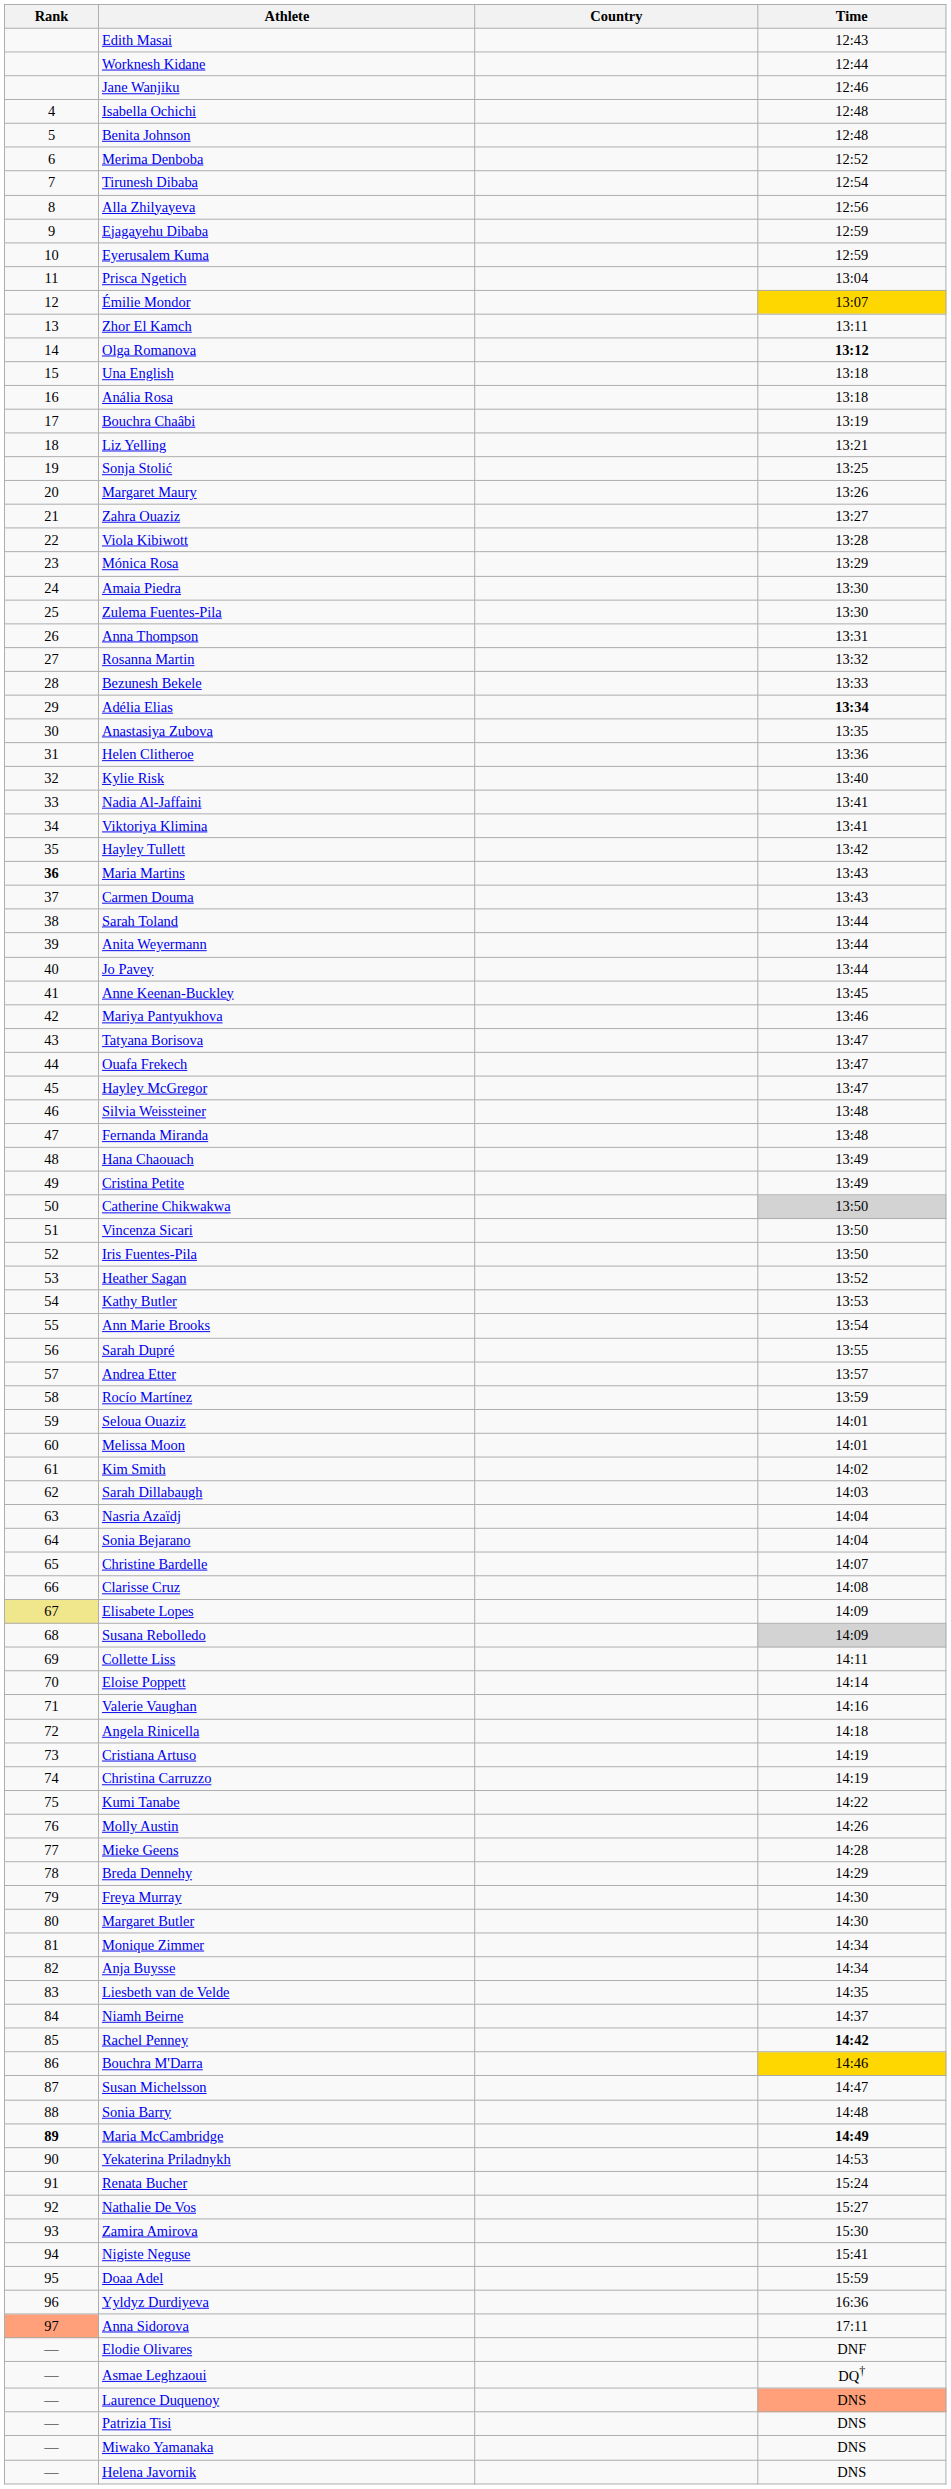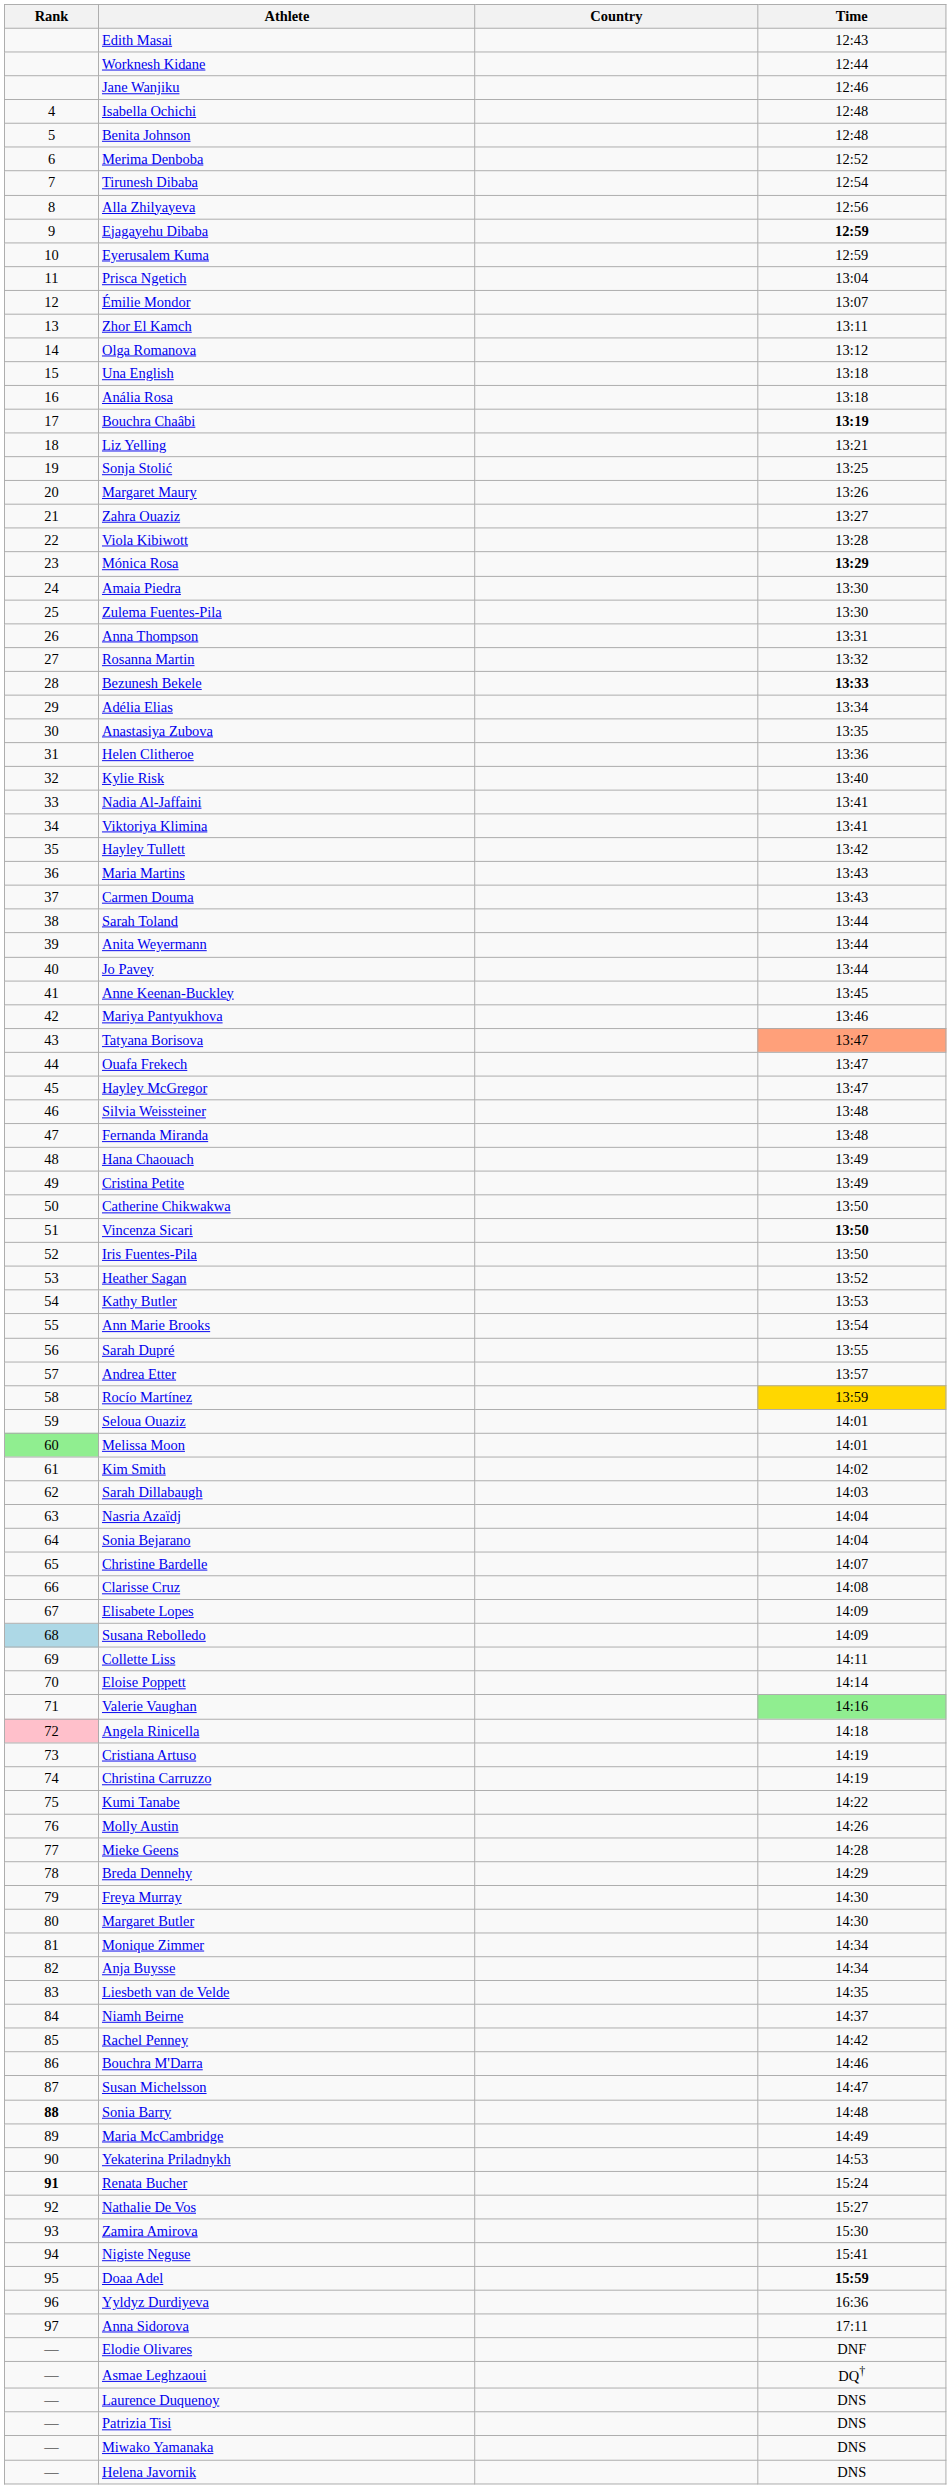(852, 230) normal -> (852, 230) bold
(852, 302) gold background -> (852, 302) no background
(852, 349) bold -> (852, 349) normal
(852, 421) normal -> (852, 421) bold
(852, 564) normal -> (852, 564) bold
(852, 683) normal -> (852, 683) bold
(852, 707) bold -> (852, 707) normal
(52, 873) bold -> (52, 873) normal
(852, 1040) no background -> (852, 1040) lightsalmon background
(852, 1207) lightgrey background -> (852, 1207) no background
(852, 1230) normal -> (852, 1230) bold
(852, 1397) no background -> (852, 1397) gold background
(52, 1445) no background -> (52, 1445) lightgreen background
(52, 1611) khaki background -> (52, 1611) no background
(52, 1635) no background -> (52, 1635) lightblue background
(852, 1635) lightgrey background -> (852, 1635) no background
(852, 1707) no background -> (852, 1707) lightgreen background
(52, 1730) no background -> (52, 1730) pink background
(852, 2040) bold -> (852, 2040) normal
(852, 2064) gold background -> (852, 2064) no background
(52, 2111) normal -> (52, 2111) bold
(52, 2135) bold -> (52, 2135) normal
(852, 2135) bold -> (852, 2135) normal
(52, 2183) normal -> (52, 2183) bold
(852, 2278) normal -> (852, 2278) bold
(52, 2326) lightsalmon background -> (52, 2326) no background
(852, 2400) lightsalmon background -> (852, 2400) no background
